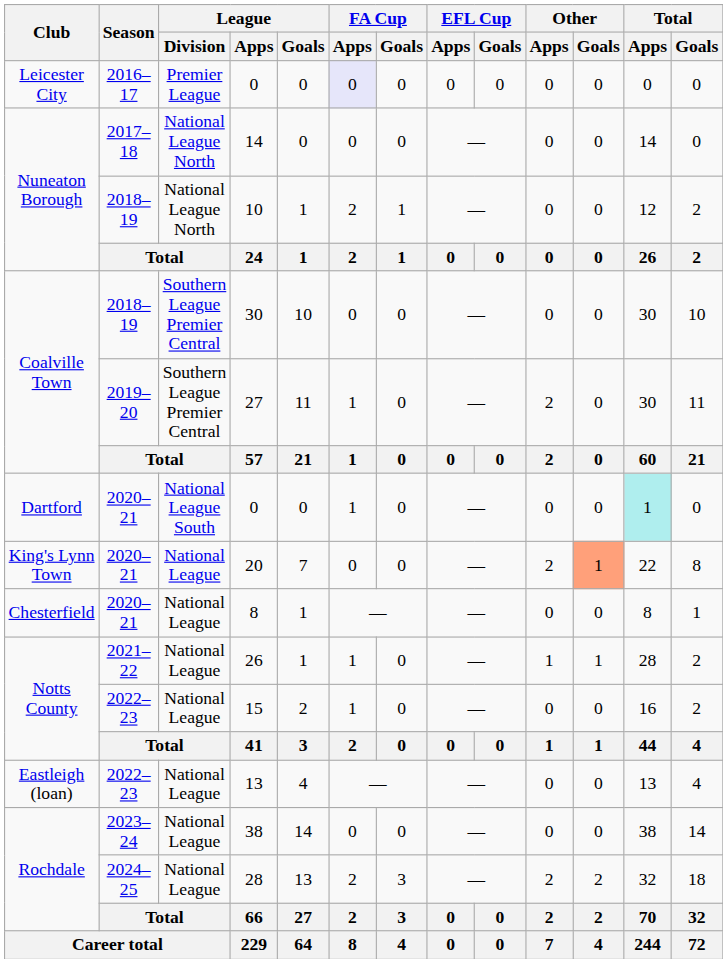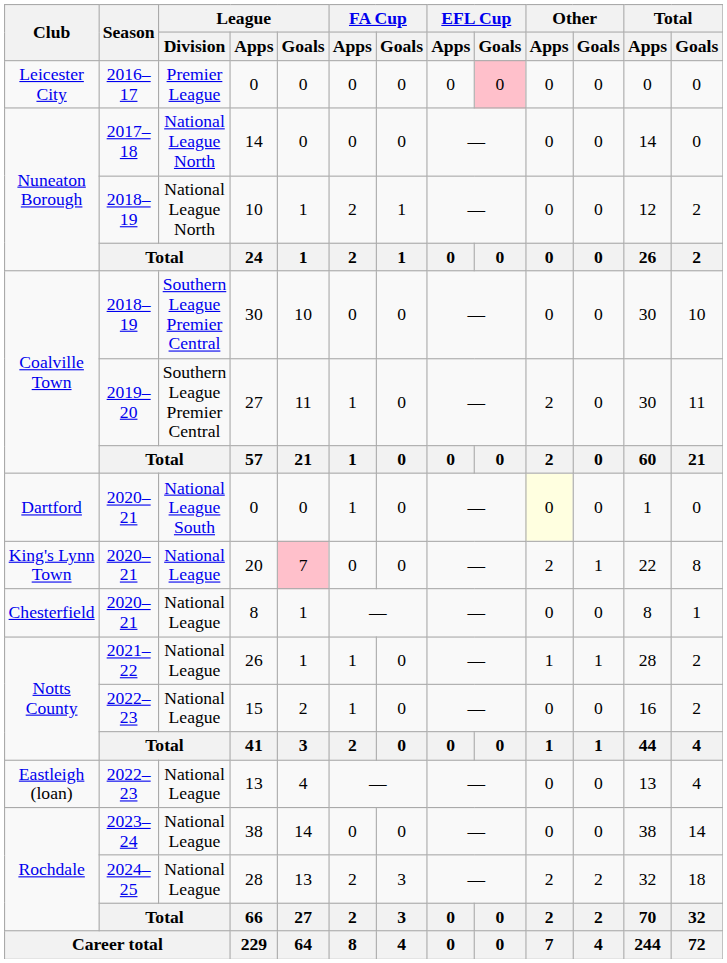(352, 84) lavender background -> (352, 84) no background
(500, 84) no background -> (500, 84) pink background
(549, 507) no background -> (549, 507) lightyellow background
(648, 507) paleturquoise background -> (648, 507) no background
(303, 564) no background -> (303, 564) pink background
(598, 564) lightsalmon background -> (598, 564) no background
